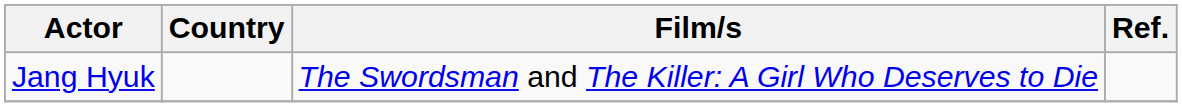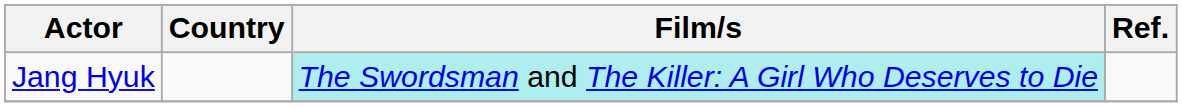(698, 76) no background -> (698, 76) paleturquoise background
